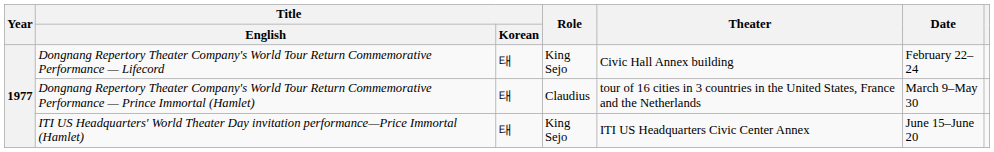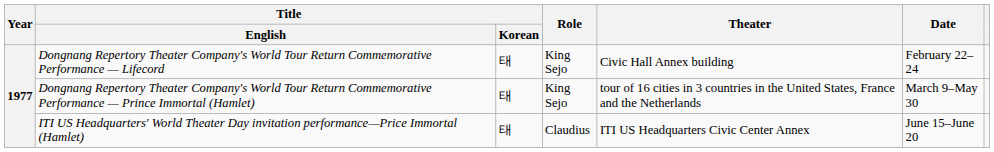(567, 95) Claudius -> (558, 95) King Sejo
(558, 130) King Sejo -> (567, 130) Claudius
